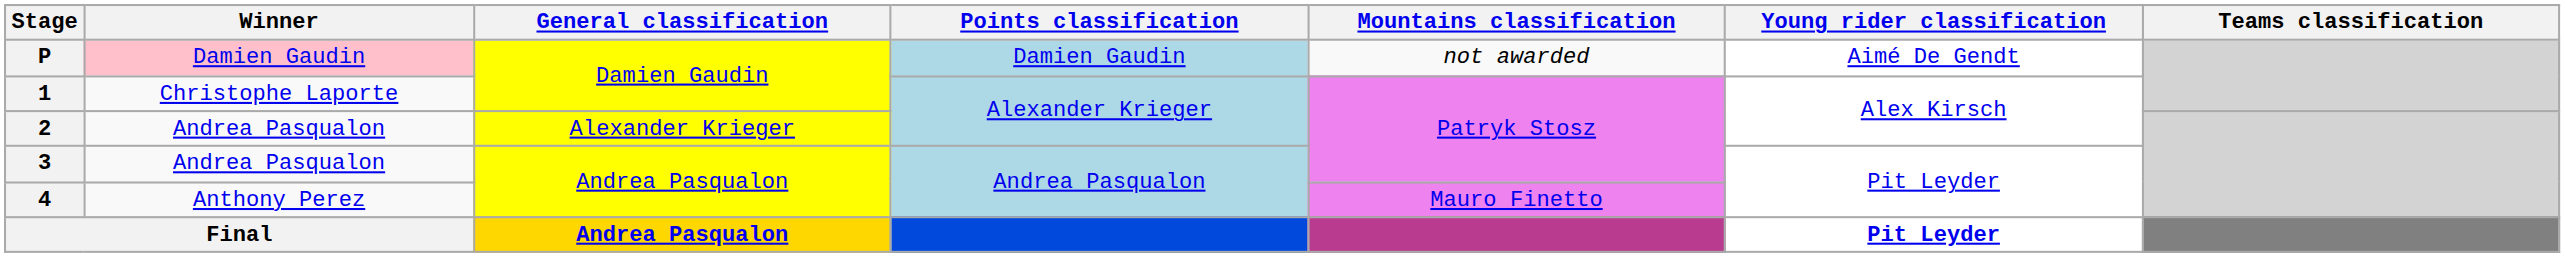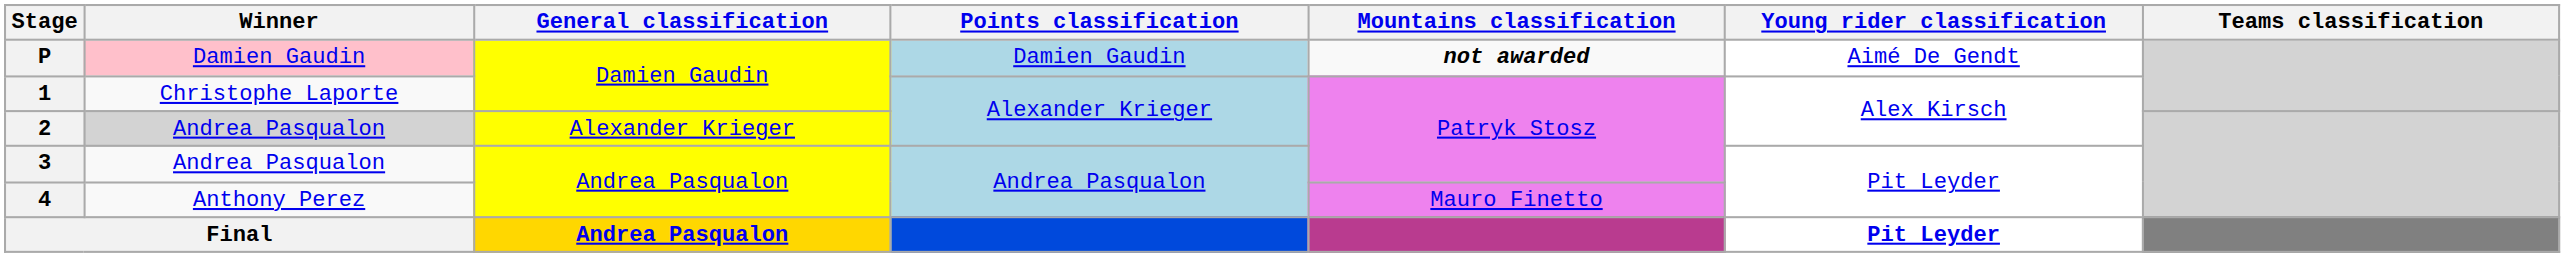(1517, 58) normal -> (1517, 58) bold
(279, 128) no background -> (279, 128) lightgrey background
